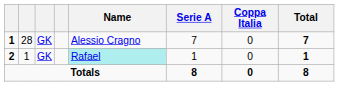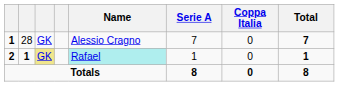(27, 56) normal -> (27, 56) bold
(45, 56) no background -> (45, 56) khaki background
